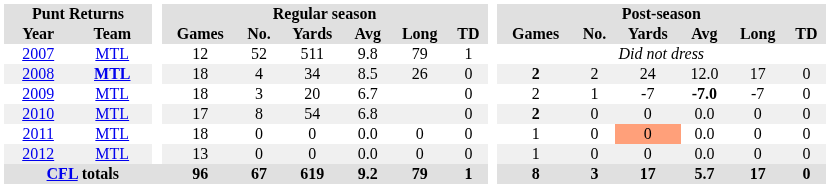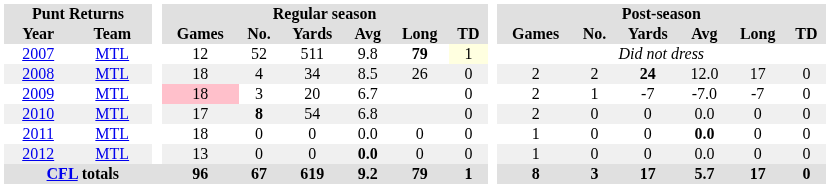(420, 54) normal -> (420, 54) bold
(468, 54) no background -> (468, 54) lightyellow background
(112, 74) bold -> (112, 74) normal
(536, 74) bold -> (536, 74) normal
(648, 74) normal -> (648, 74) bold
(200, 94) no background -> (200, 94) pink background
(704, 94) bold -> (704, 94) normal
(259, 114) normal -> (259, 114) bold
(536, 114) bold -> (536, 114) normal
(648, 134) lightsalmon background -> (648, 134) no background
(704, 134) normal -> (704, 134) bold
(368, 154) normal -> (368, 154) bold
